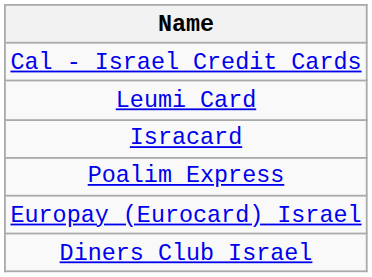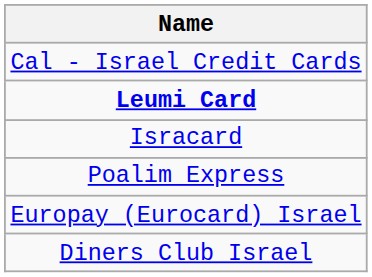(186, 100) normal -> (186, 100) bold
